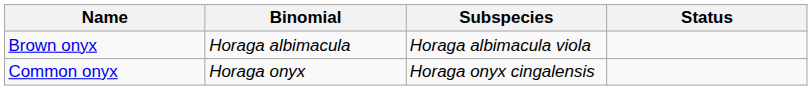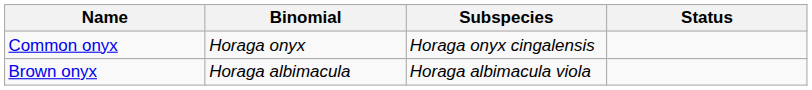rows swapped: (63, 71) <-> (53, 44)
